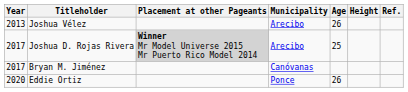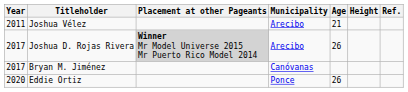(16, 24) 2013 -> (16, 24) 2011
(336, 24) 26 -> (336, 24) 21
(336, 46) 25 -> (336, 46) 26
